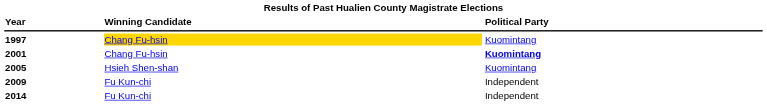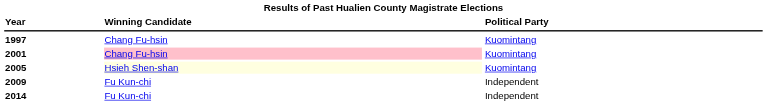(136, 40) gold background -> (136, 40) no background
(136, 54) no background -> (136, 54) pink background
(513, 54) bold -> (511, 54) normal
(141, 68) no background -> (141, 68) lightyellow background
